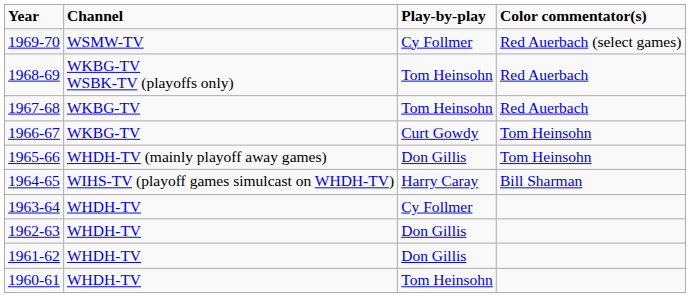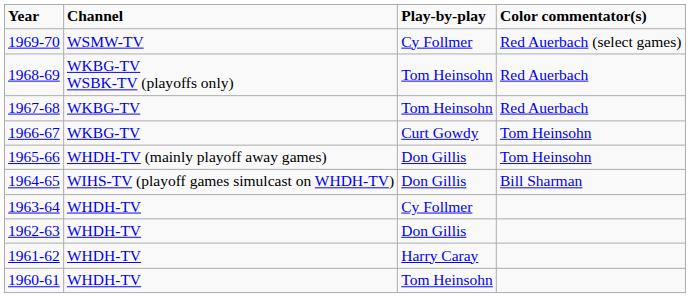(440, 181) Harry Caray -> (434, 181) Don Gillis
(434, 255) Don Gillis -> (440, 255) Harry Caray
